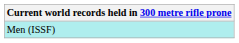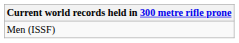(31, 29) paleturquoise background -> (31, 29) no background
